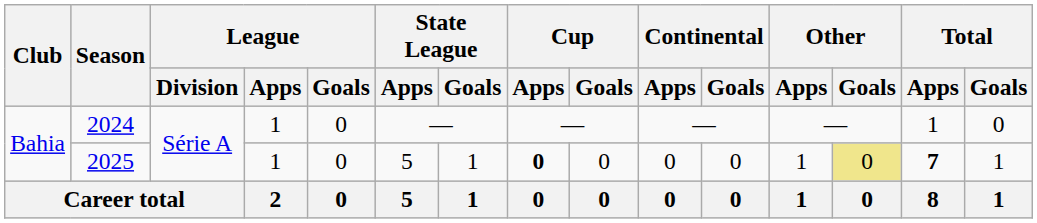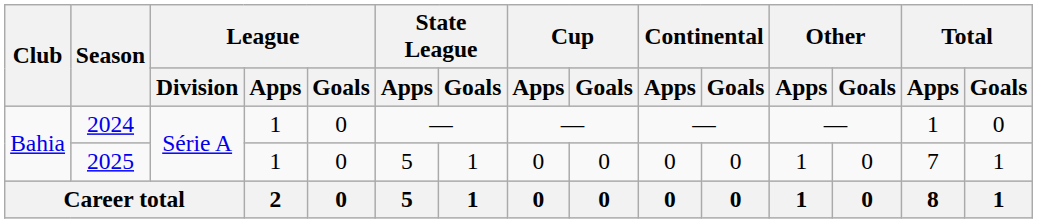(538, 161) bold -> (538, 161) normal
(867, 161) khaki background -> (867, 161) no background
(933, 161) bold -> (933, 161) normal
